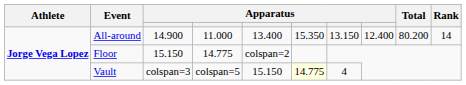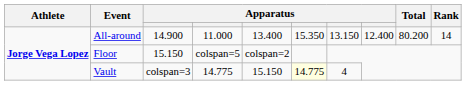(218, 54) 14.775 -> (218, 54) colspan=5
(218, 72) colspan=5 -> (218, 72) 14.775
